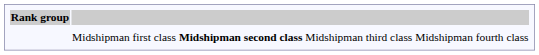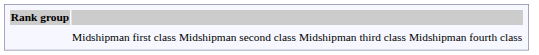(241, 37) bold -> (237, 37) normal
